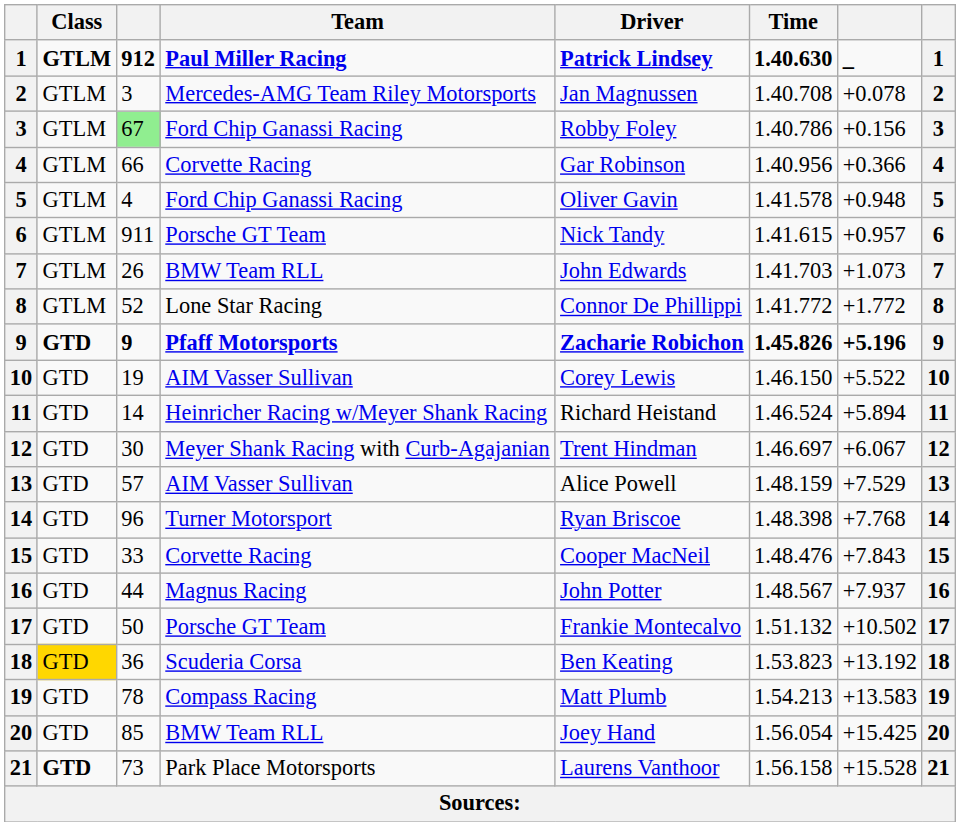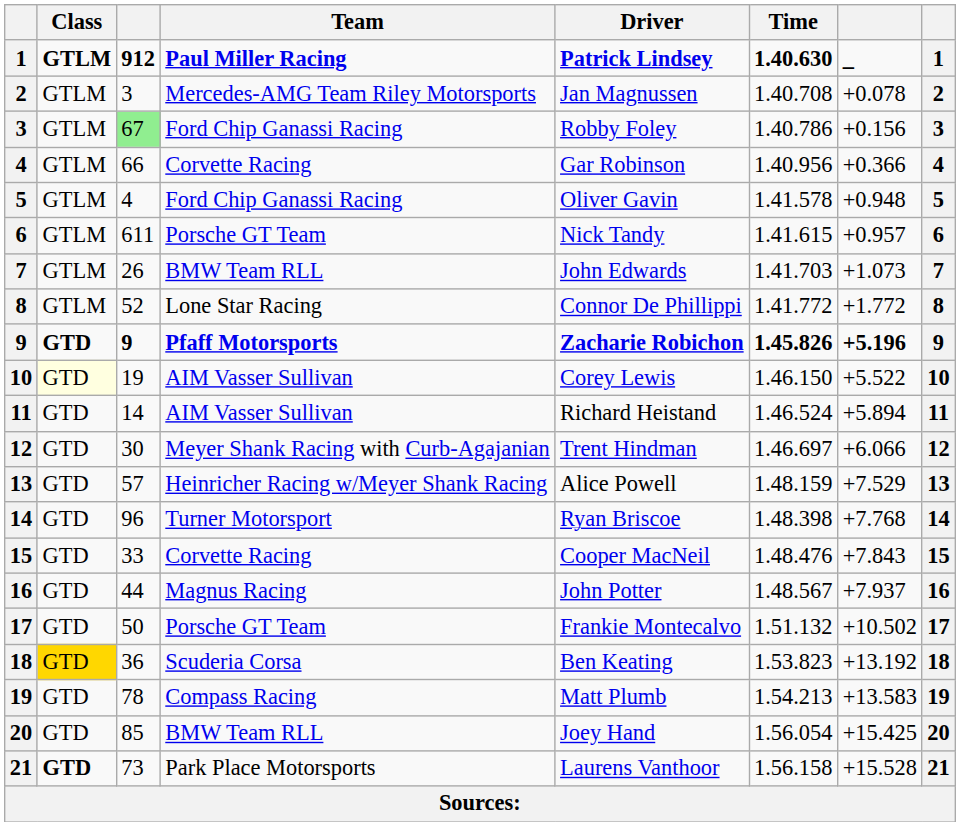(138, 235) 911 -> (138, 235) 611
(66, 377) no background -> (66, 377) lightyellow background
(356, 413) Heinricher Racing w/Meyer Shank Racing -> (259, 413) AIM Vasser Sullivan
(874, 448) +6.067 -> (874, 448) +6.066
(259, 484) AIM Vasser Sullivan -> (356, 484) Heinricher Racing w/Meyer Shank Racing
